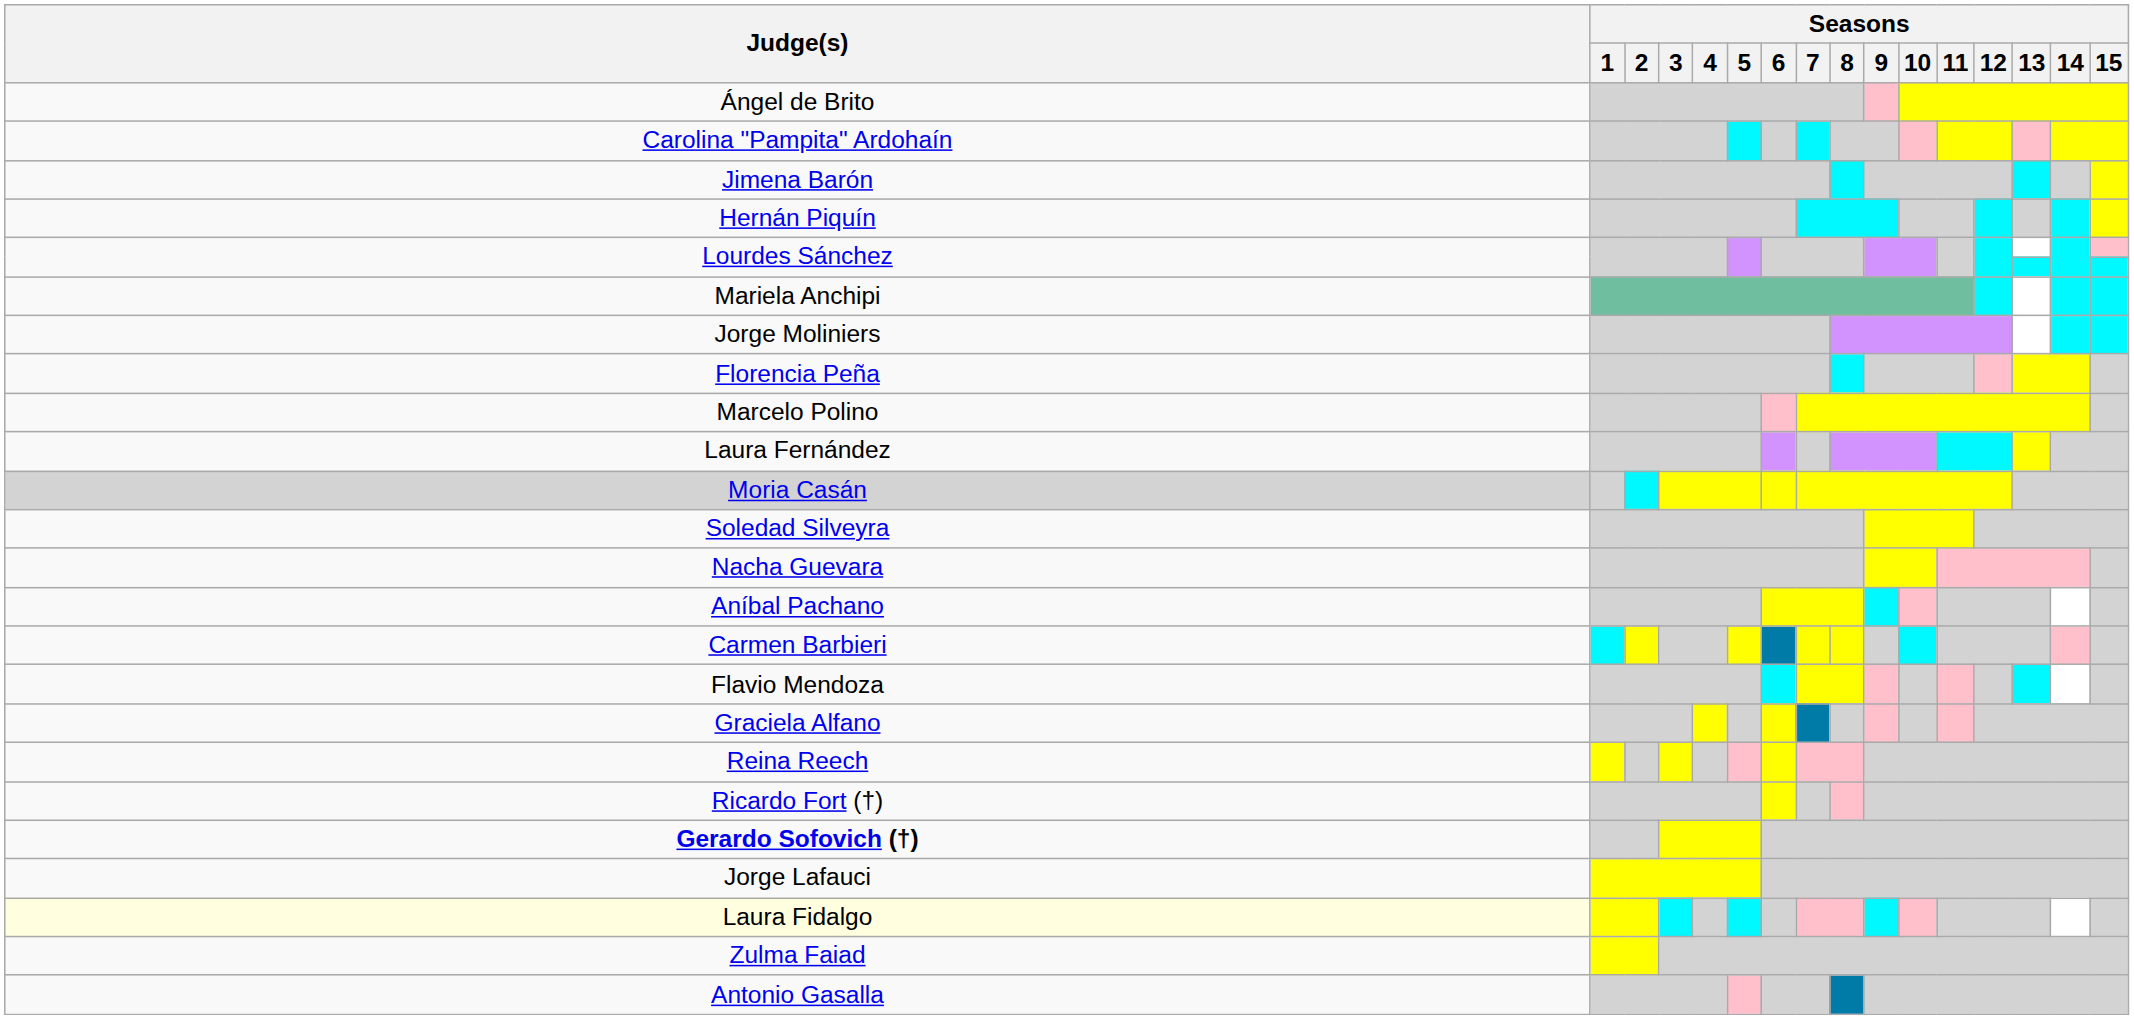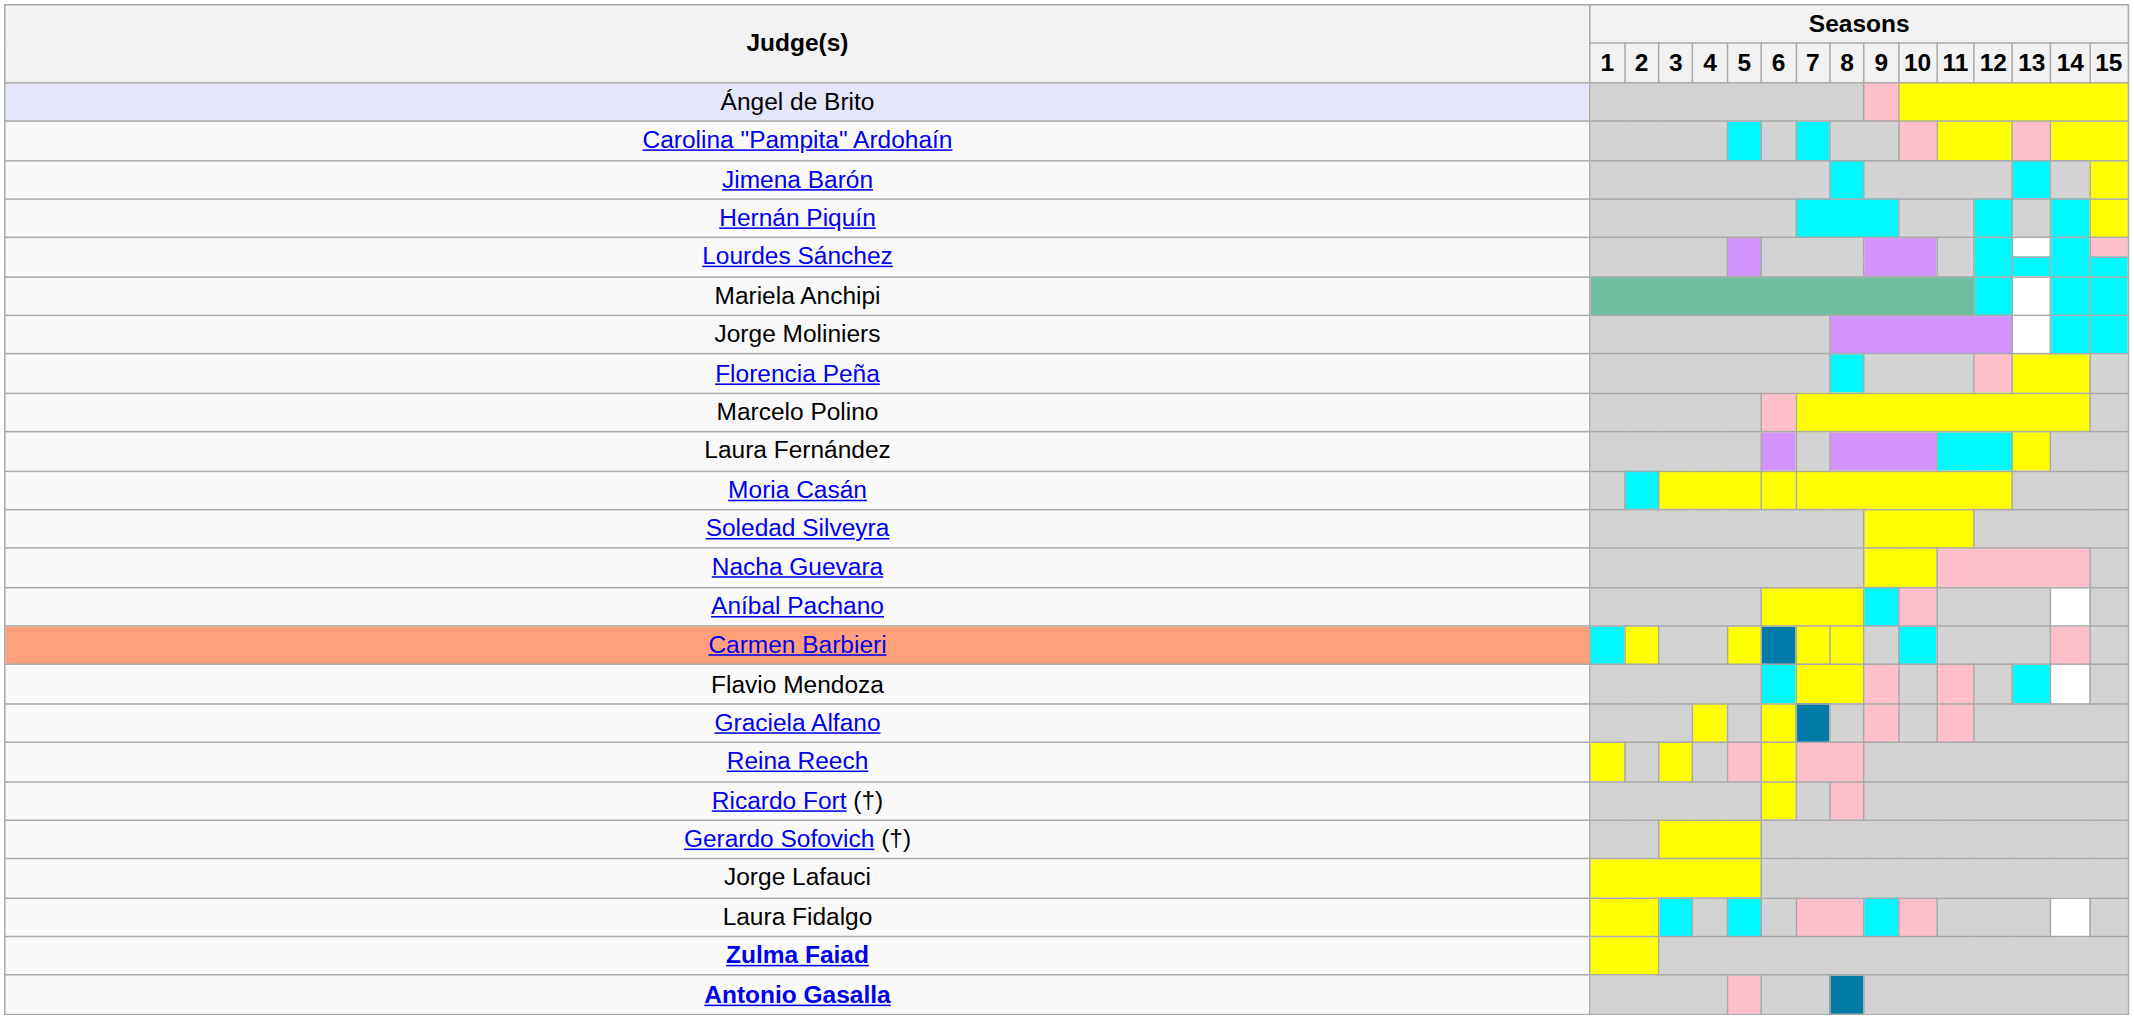(798, 101) no background -> (798, 101) lavender background
(798, 489) lightgrey background -> (798, 489) no background
(798, 645) no background -> (798, 645) lightsalmon background
(797, 839) bold -> (798, 839) normal
(797, 916) lightyellow background -> (797, 916) no background
(798, 955) normal -> (798, 955) bold
(797, 994) normal -> (798, 994) bold
